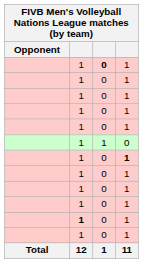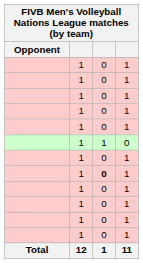(104, 65) bold -> (104, 65) normal
(127, 158) bold -> (127, 158) normal
(104, 173) normal -> (104, 173) bold
(81, 219) bold -> (81, 219) normal
